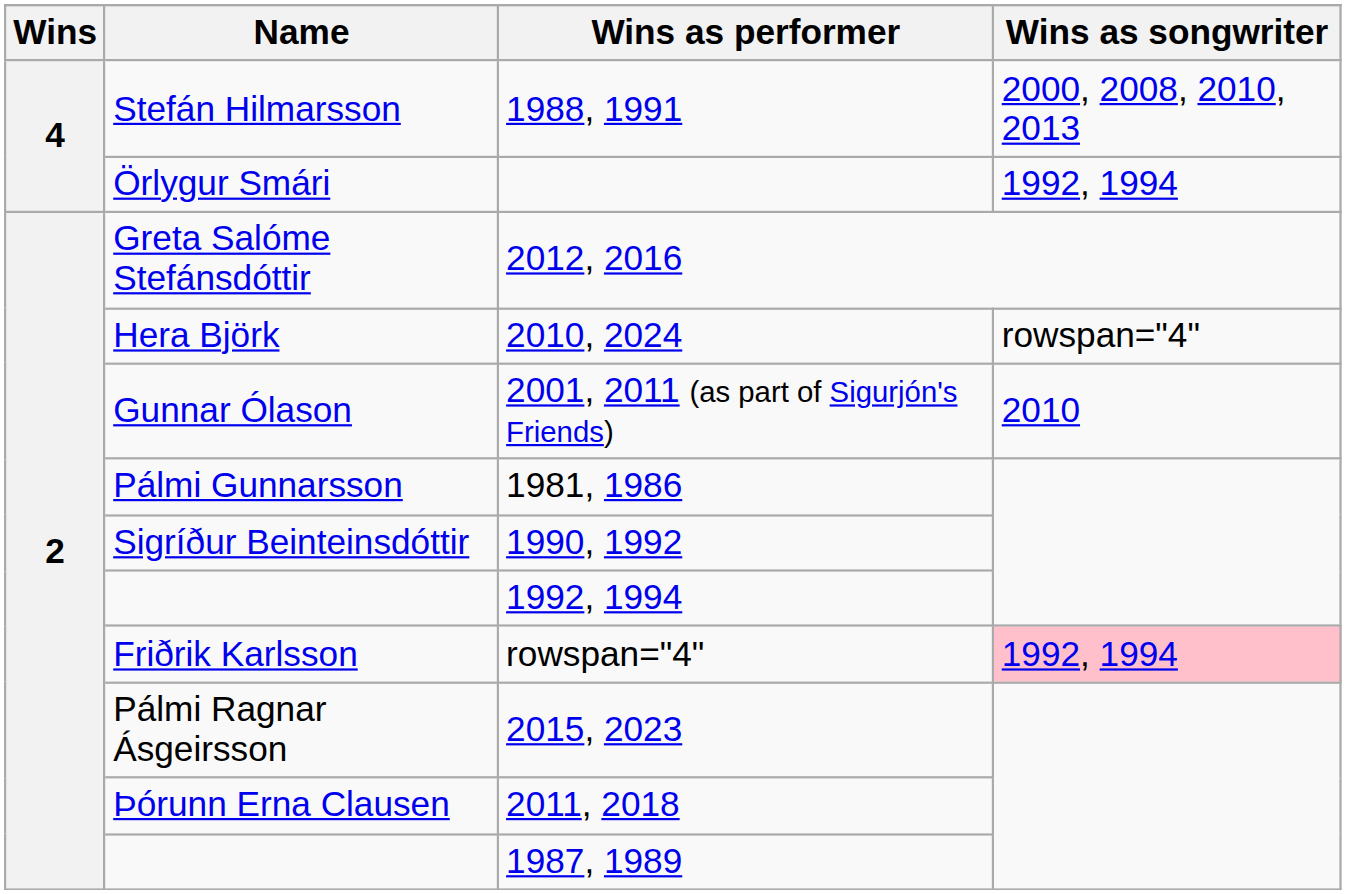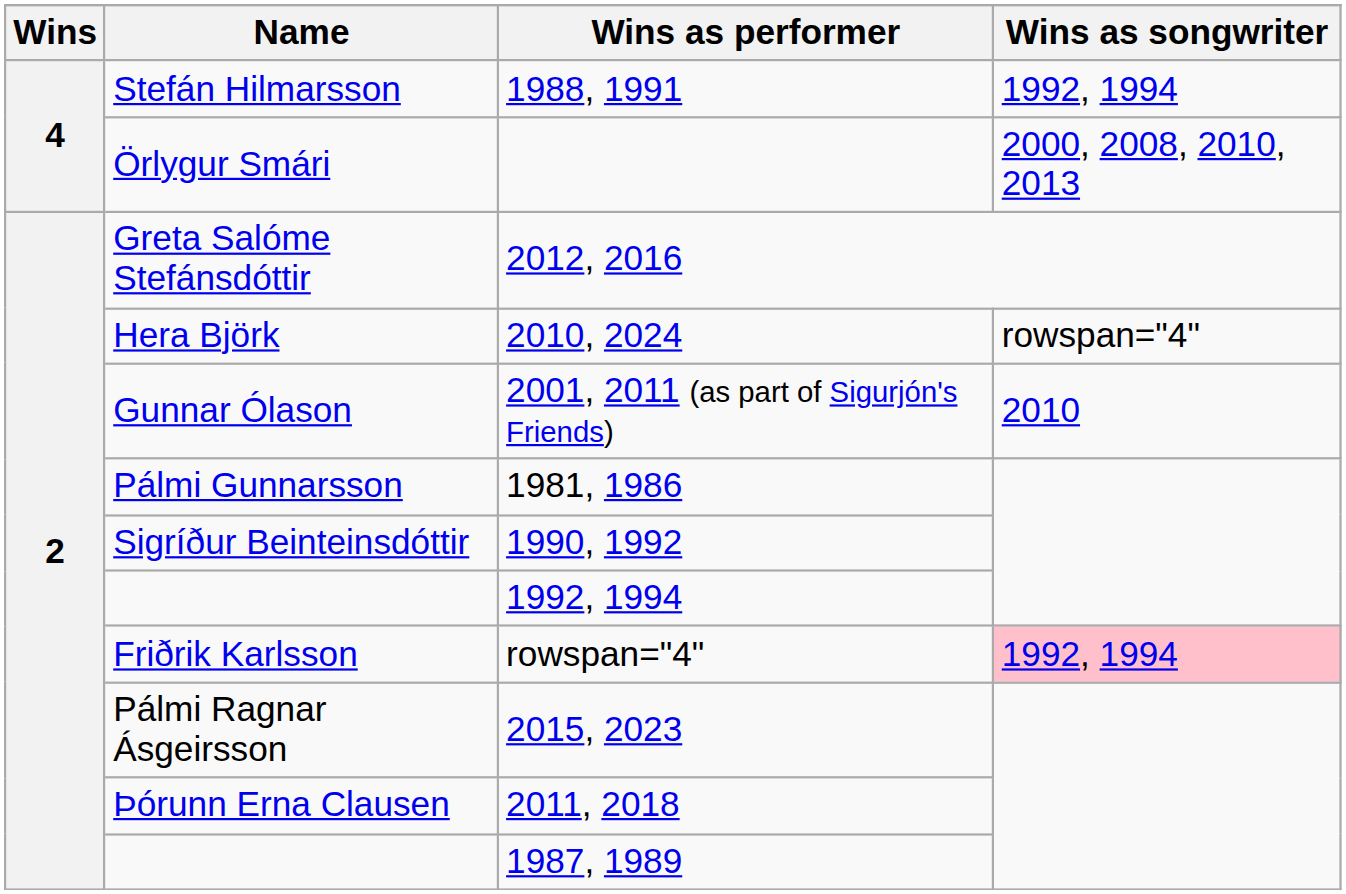(1144, 108) 2000, 2008, 2010, 2013 -> (1090, 88) 1992, 1994
(1090, 183) 1992, 1994 -> (1144, 163) 2000, 2008, 2010, 2013
